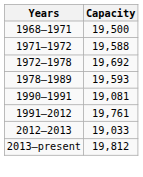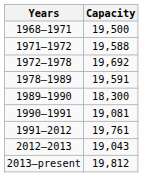(111, 80) 19,593 -> (111, 80) 19,591
+ row: (44, 96)
(111, 130) 19,033 -> (111, 147) 19,043
